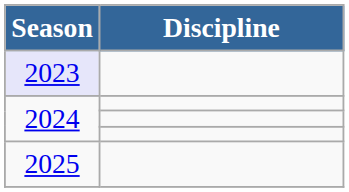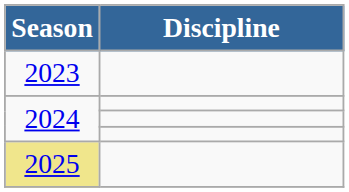(52, 73) lavender background -> (52, 73) no background
(52, 164) no background -> (52, 164) khaki background
